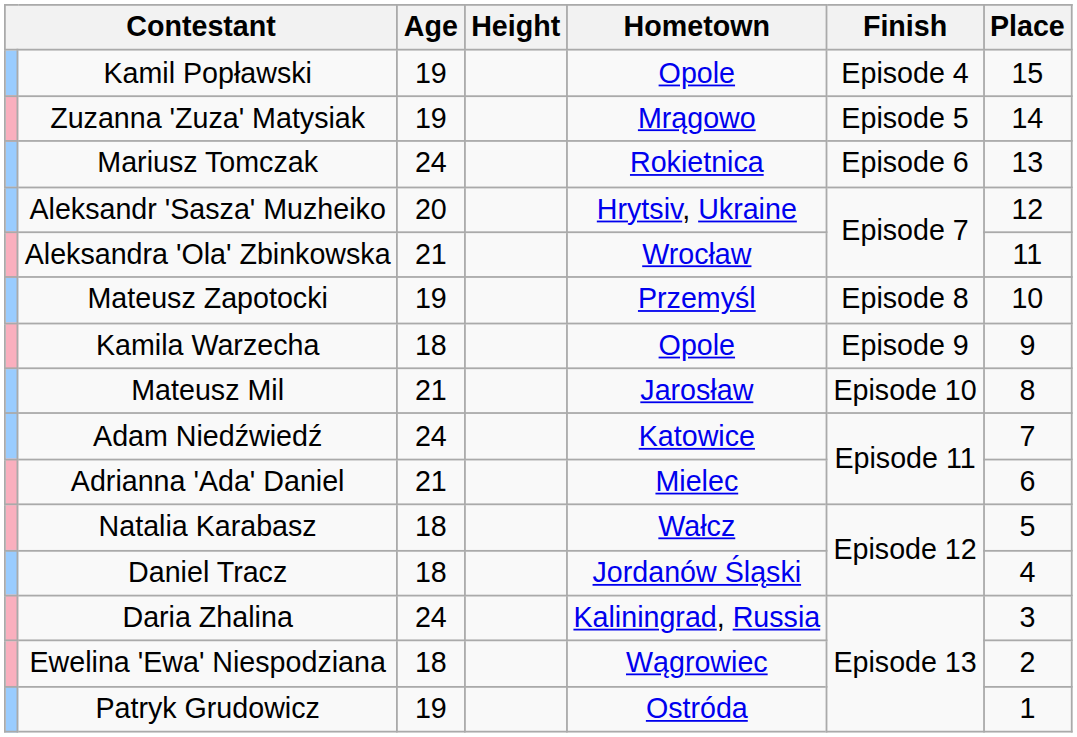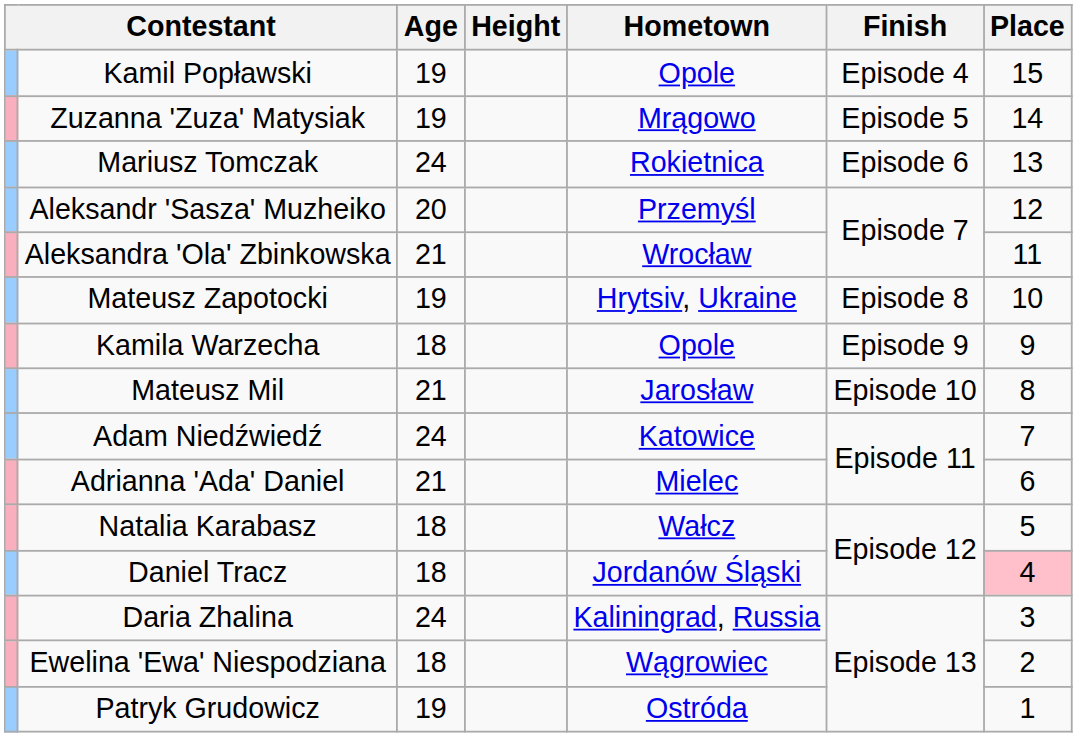(697, 208) Hrytsiv, Ukraine -> (697, 208) Przemyśl
(697, 299) Przemyśl -> (697, 299) Hrytsiv, Ukraine
(1027, 572) no background -> (1027, 572) pink background
